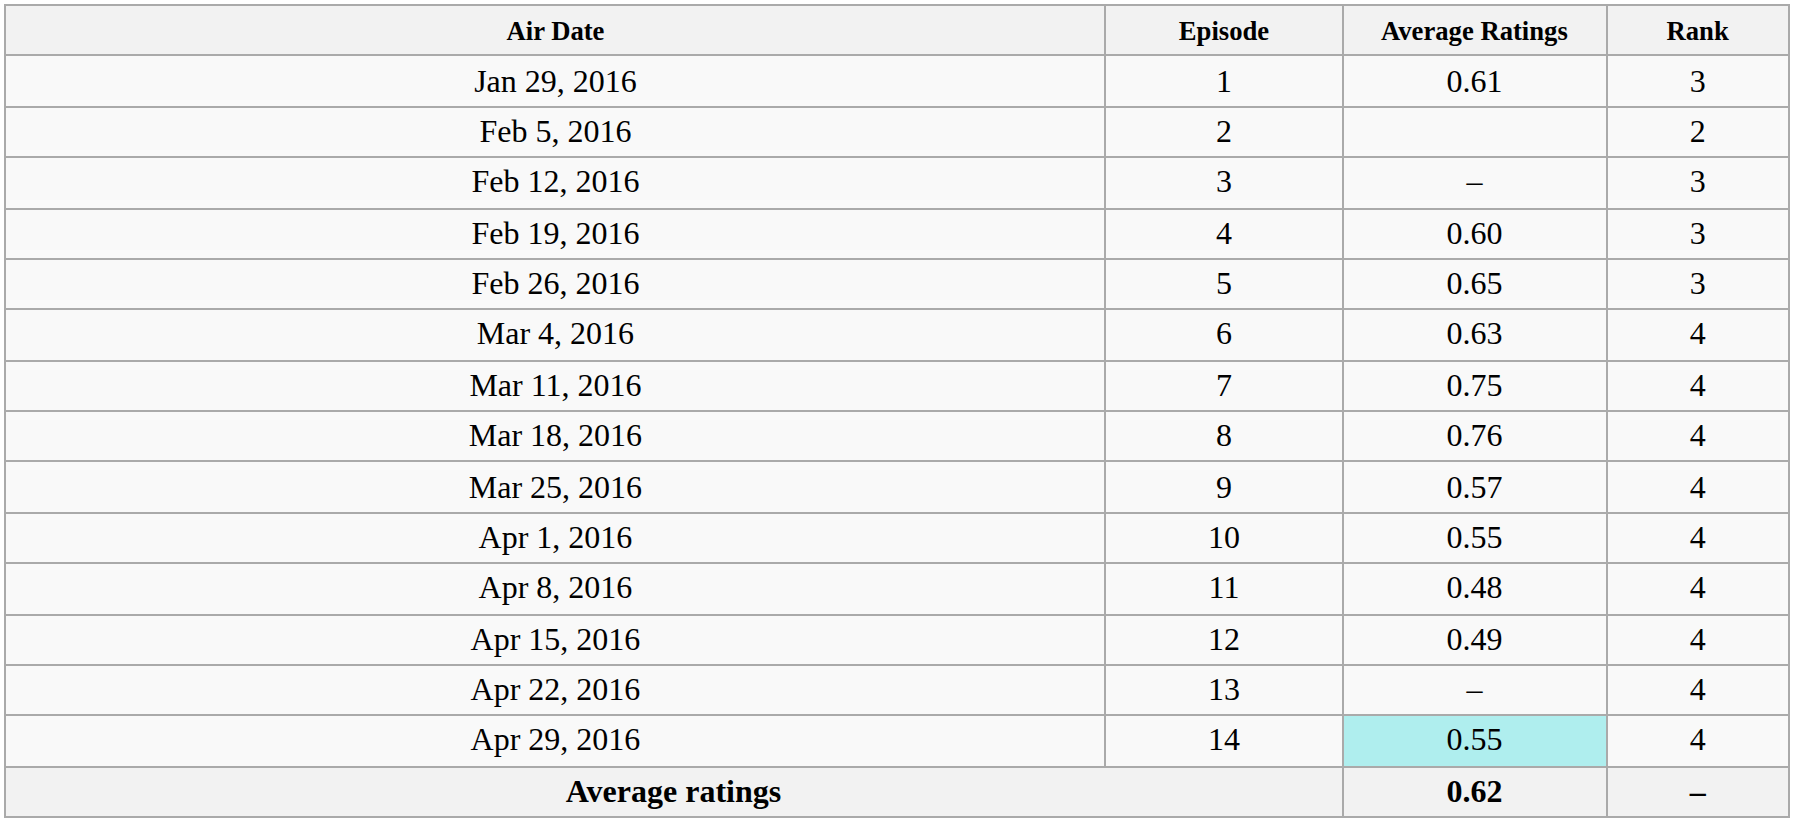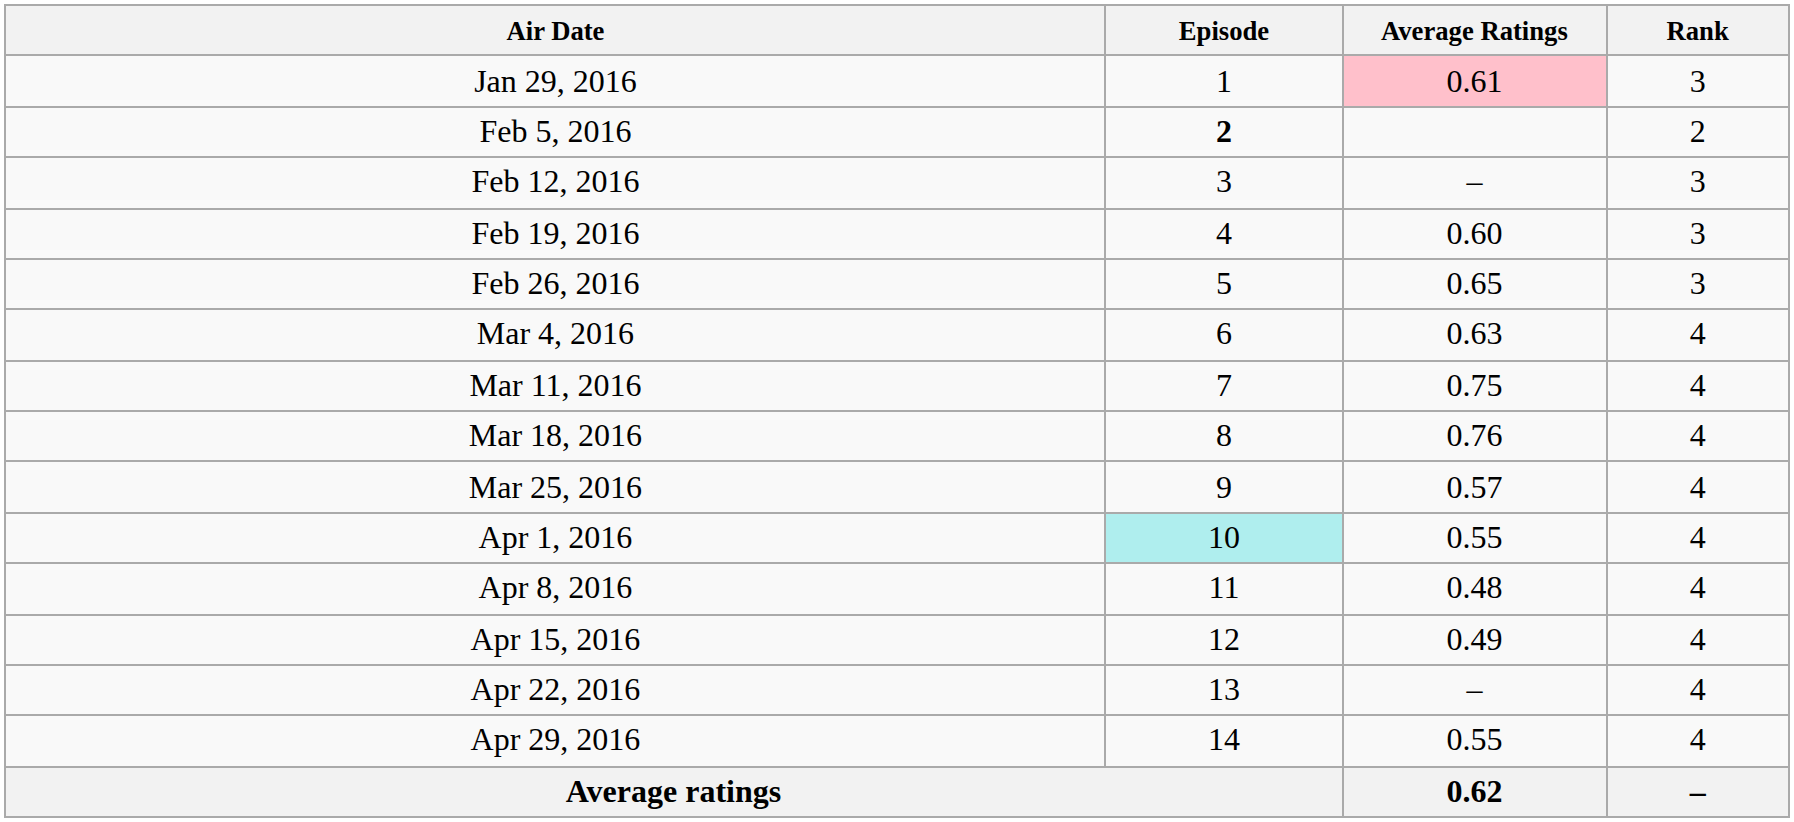(1474, 80) no background -> (1474, 80) pink background
(1224, 131) normal -> (1224, 131) bold
(1224, 537) no background -> (1224, 537) paleturquoise background
(1474, 740) paleturquoise background -> (1474, 740) no background
